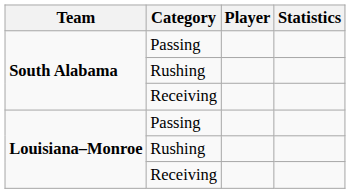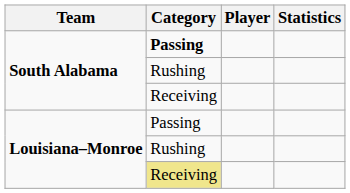(175, 44) normal -> (177, 44) bold
(184, 174) no background -> (184, 174) khaki background
